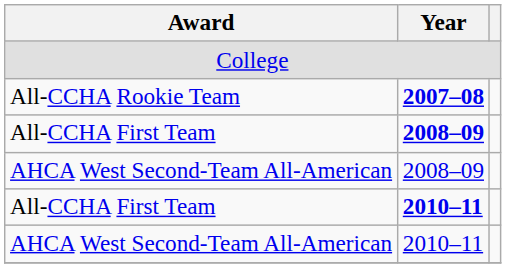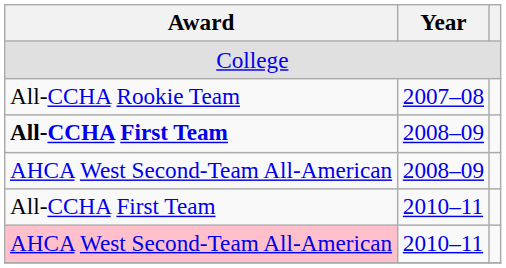(443, 96) bold -> (443, 96) normal
(113, 133) normal -> (119, 133) bold
(443, 133) bold -> (443, 133) normal
(443, 206) bold -> (443, 206) normal
(201, 243) no background -> (201, 243) pink background
